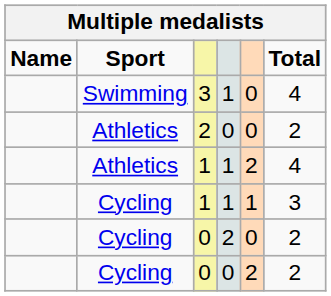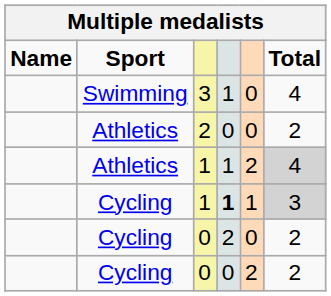(295, 166) no background -> (295, 166) lightgrey background
(228, 201) normal -> (228, 201) bold
(295, 201) no background -> (295, 201) lightgrey background
